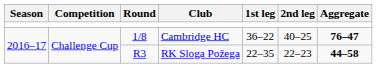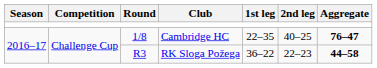(260, 36) 36–22 -> (260, 36) 22–35
(260, 54) 22–35 -> (260, 54) 36–22
